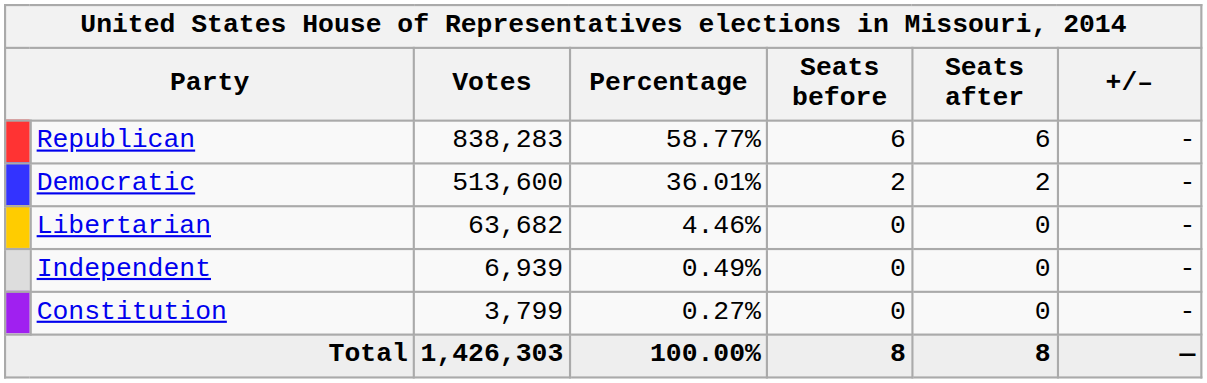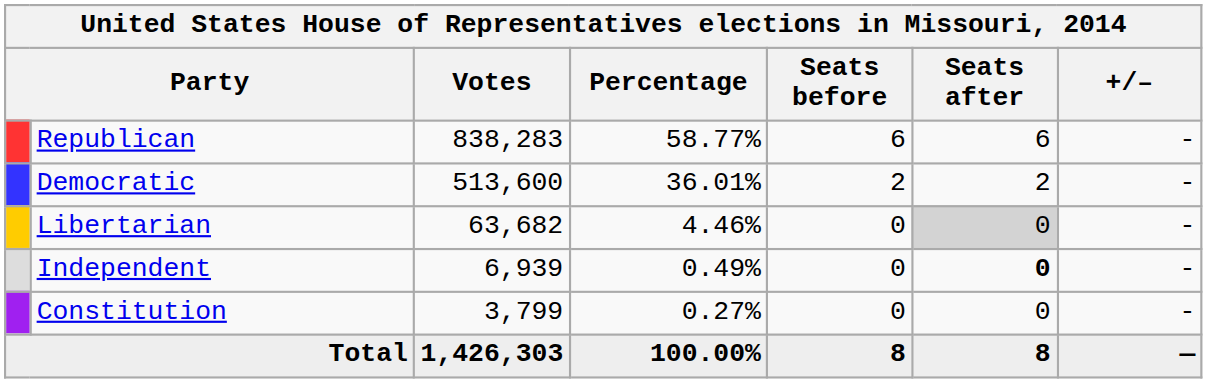(1043, 227) no background -> (1043, 227) lightgrey background
(1043, 270) normal -> (1043, 270) bold
